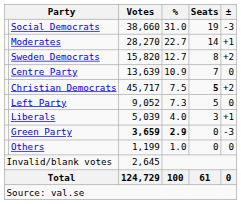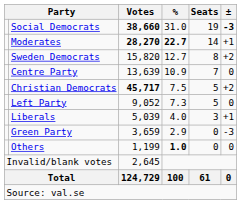(143, 27) normal -> (143, 27) bold
(229, 27) normal -> (229, 27) bold
(143, 42) normal -> (143, 42) bold
(175, 42) normal -> (175, 42) bold
(143, 87) normal -> (143, 87) bold
(216, 87) bold -> (216, 87) normal
(146, 132) bold -> (146, 132) normal
(178, 132) bold -> (178, 132) normal
(178, 147) normal -> (178, 147) bold
